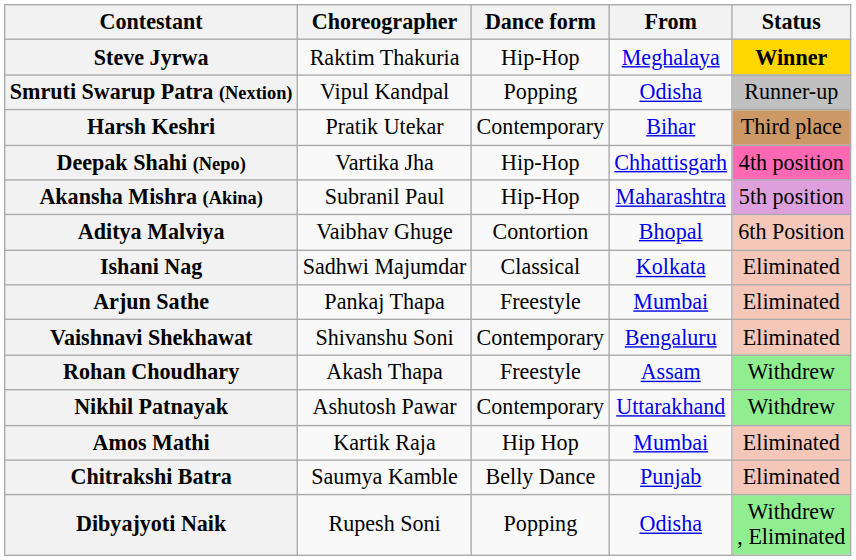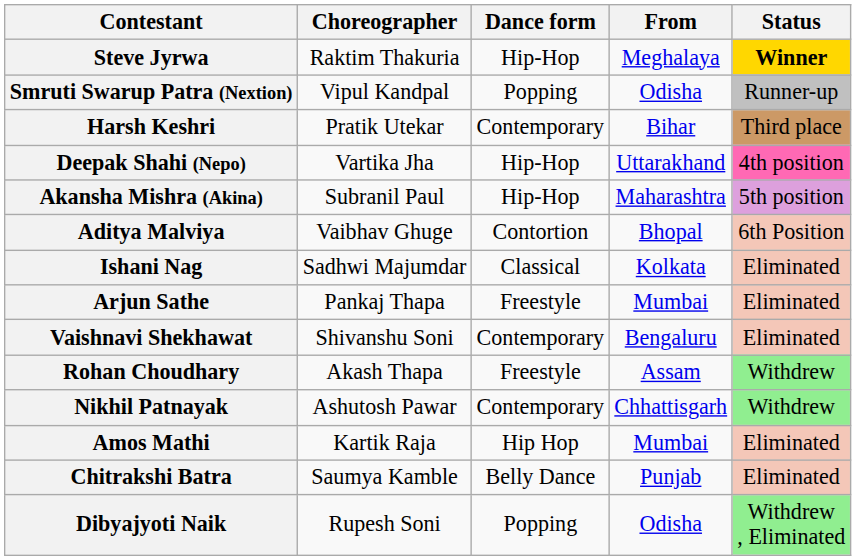(671, 162) Chhattisgarh -> (671, 162) Uttarakhand
(671, 407) Uttarakhand -> (671, 407) Chhattisgarh
